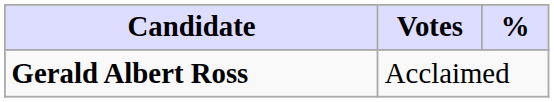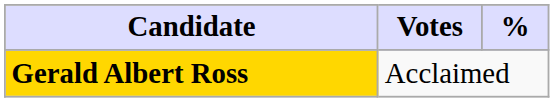(130, 73) no background -> (130, 73) gold background
